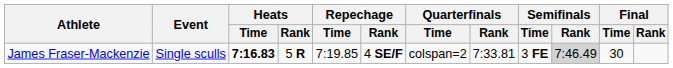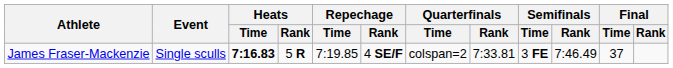(576, 54) lightgrey background -> (576, 54) no background
(616, 54) 30 -> (616, 54) 37
